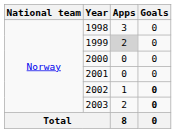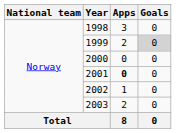(124, 43) lightgrey background -> (124, 43) no background
(154, 43) no background -> (154, 43) lightgrey background
(124, 74) normal -> (124, 74) bold
(154, 89) bold -> (154, 89) normal
(154, 105) bold -> (154, 105) normal
